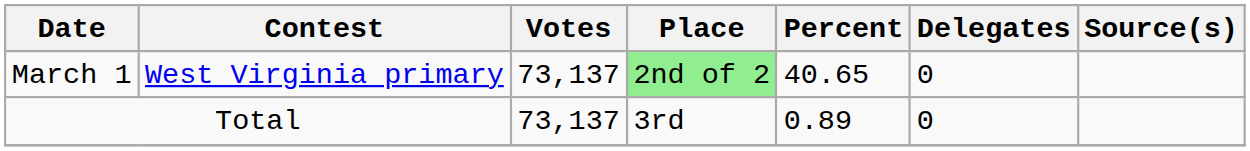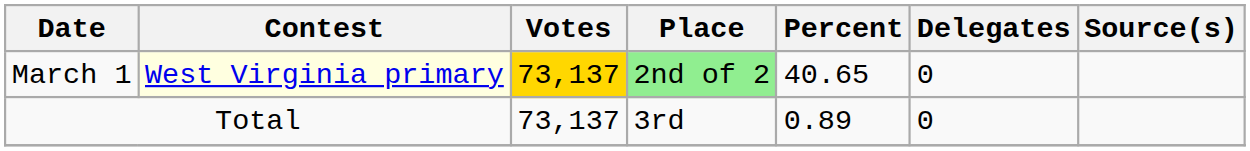(324, 75) no background -> (324, 75) lightyellow background
(569, 75) no background -> (569, 75) gold background
